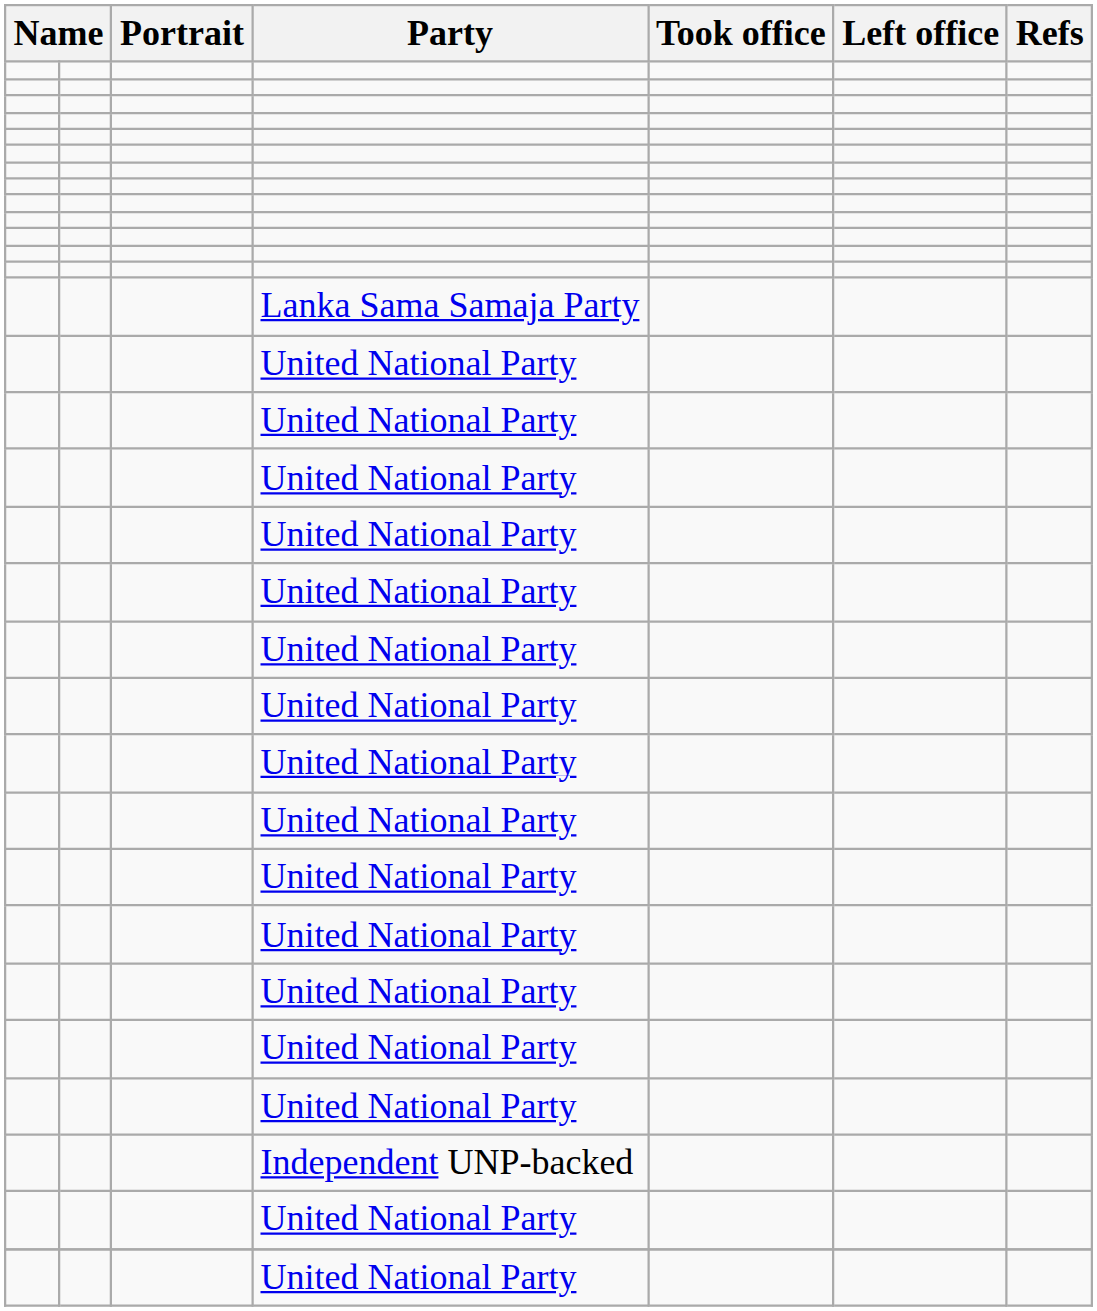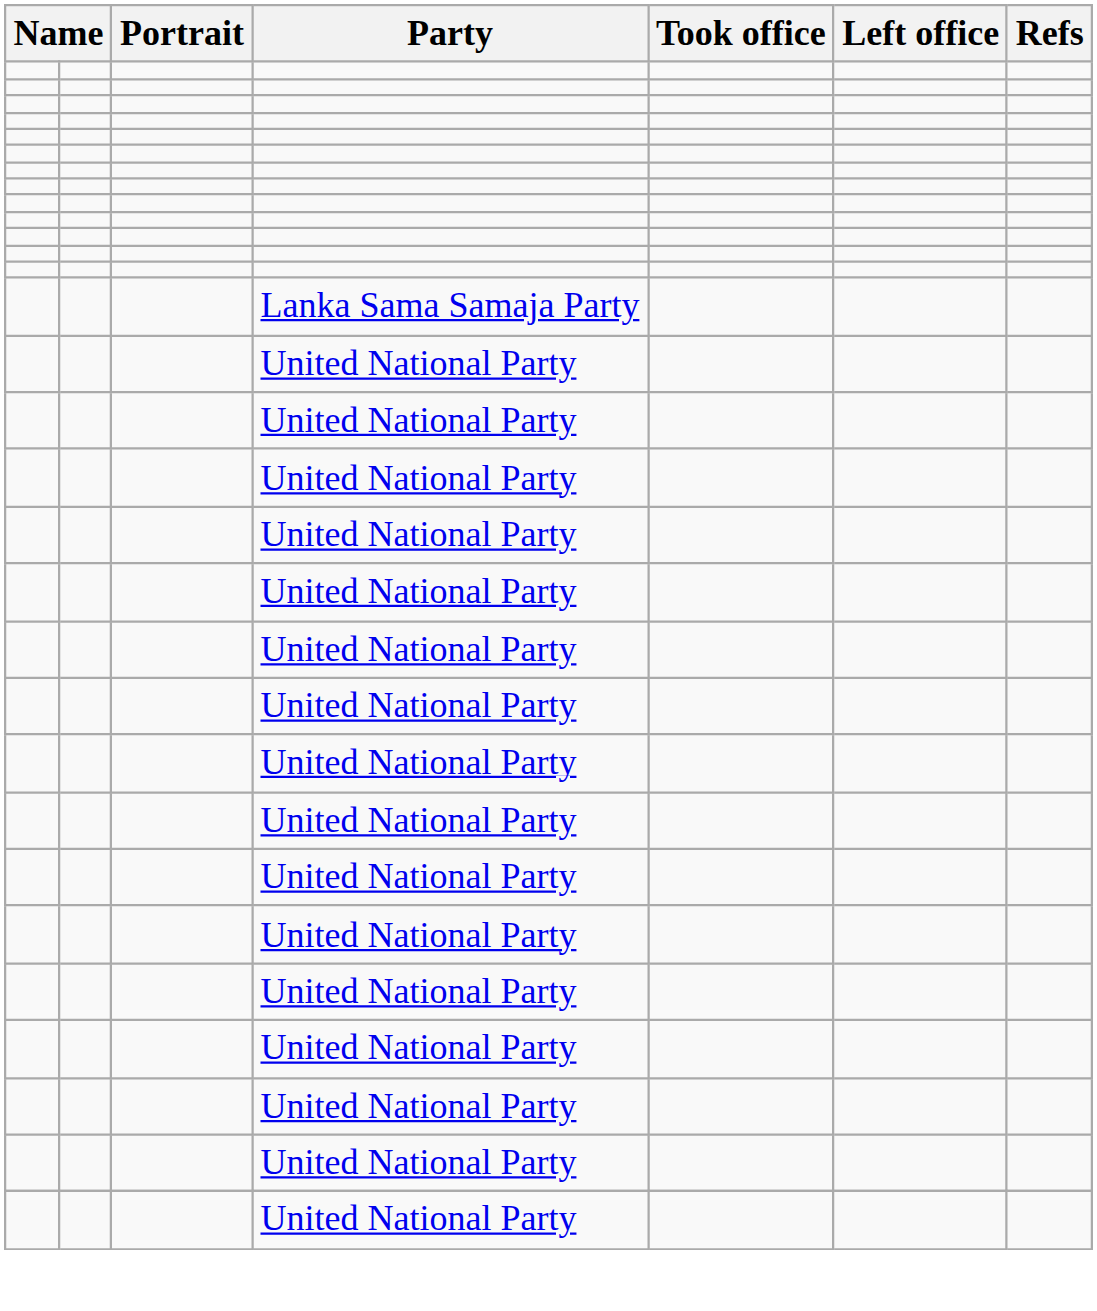- row: (32, 1163)
